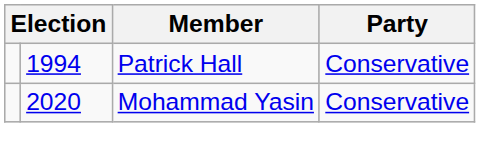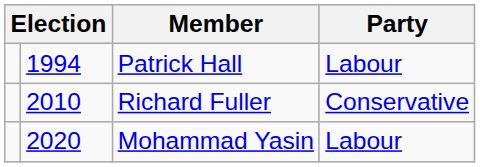(397, 63) Conservative -> (364, 63) Labour
+ row: (194, 102)
(397, 102) Conservative -> (364, 141) Labour
